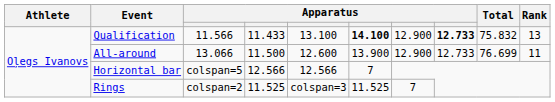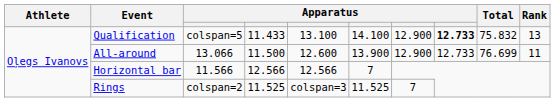(214, 35) 11.566 -> (214, 35) colspan=5
(370, 35) bold -> (370, 35) normal
(214, 70) colspan=5 -> (214, 70) 11.566
